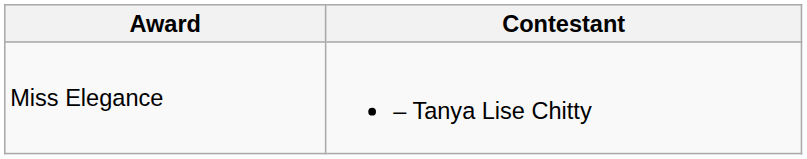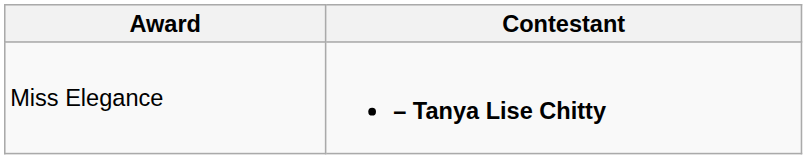(564, 111) normal -> (564, 111) bold
